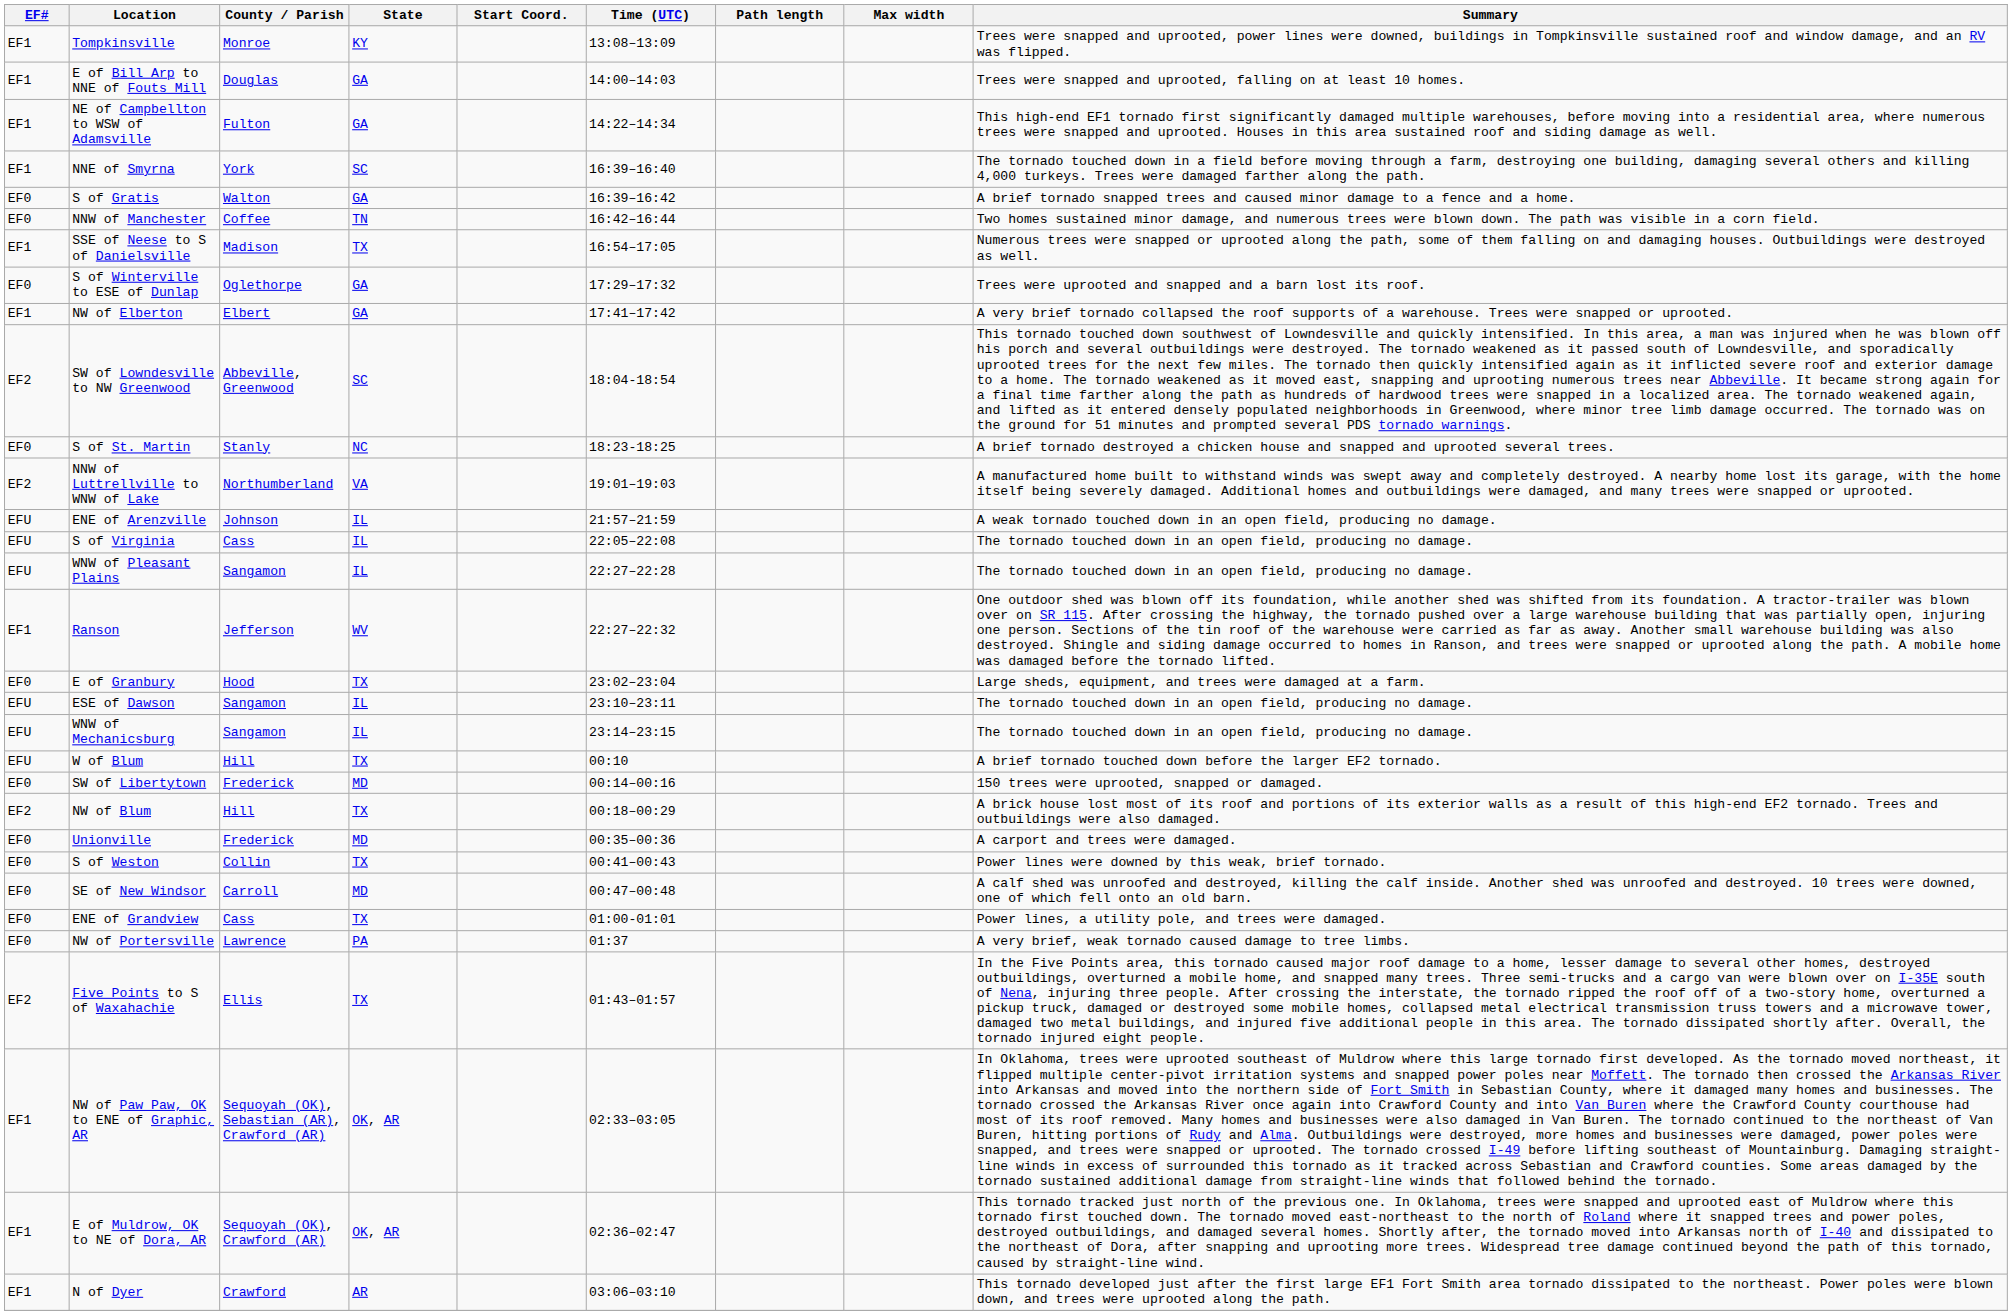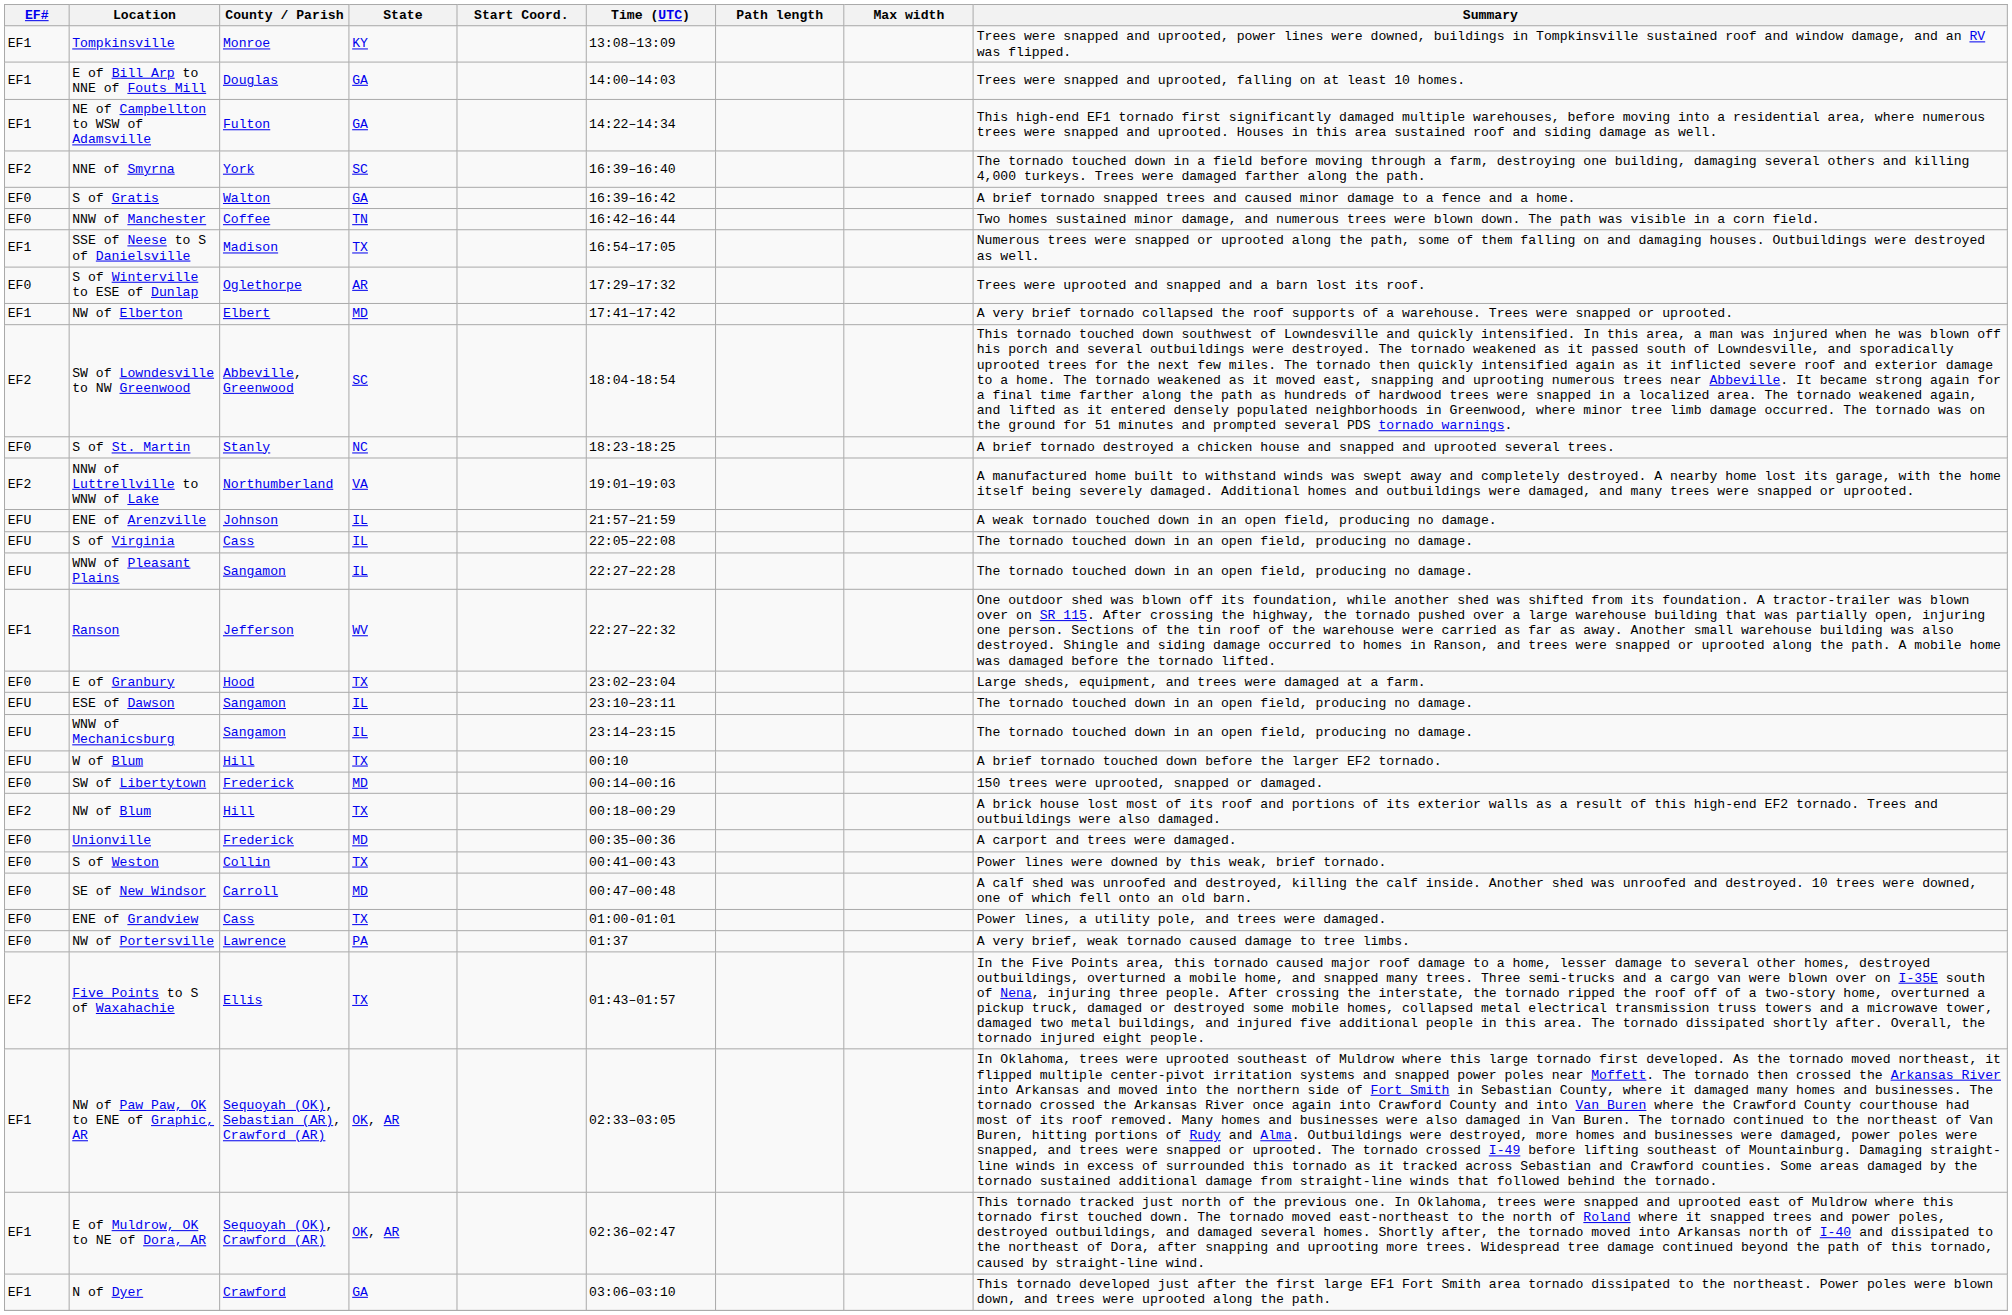(19, 169) EF1 -> (19, 169) EF2
(360, 285) GA -> (360, 285) AR
(360, 314) GA -> (360, 314) MD
(360, 1292) AR -> (360, 1292) GA
